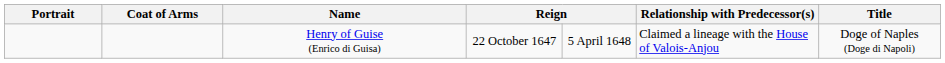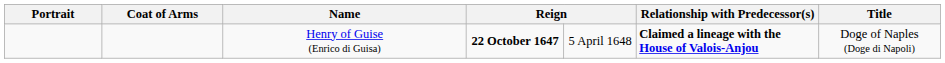(514, 41) normal -> (515, 41) bold
(724, 41) normal -> (710, 41) bold
